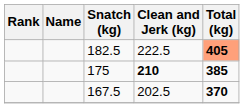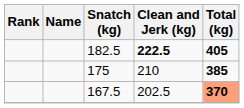(154, 50) normal -> (154, 50) bold
(217, 50) lightsalmon background -> (217, 50) no background
(148, 71) bold -> (148, 71) normal
(217, 92) no background -> (217, 92) lightsalmon background
